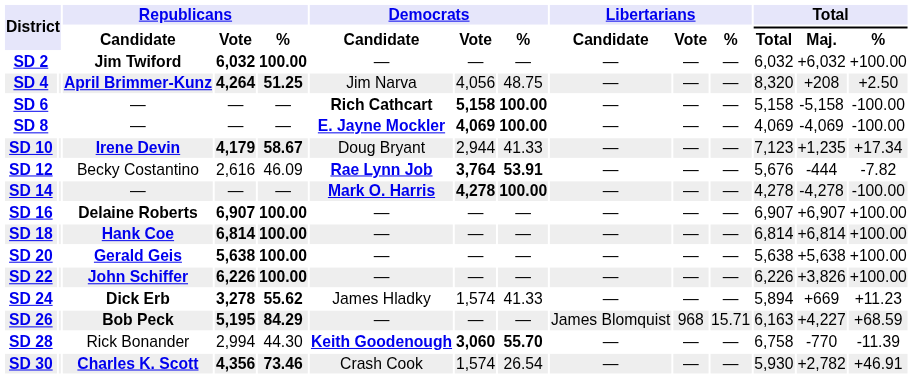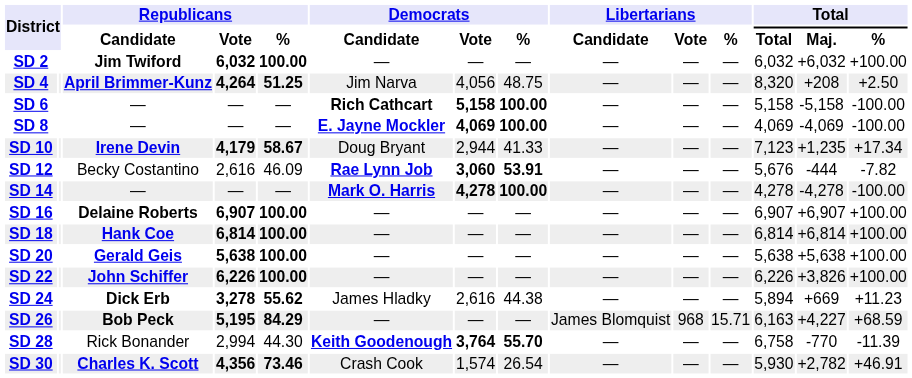(476, 169) 3,764 -> (476, 169) 3,060
(476, 298) 1,574 -> (476, 298) 2,616
(523, 298) 41.33 -> (523, 298) 44.38
(476, 342) 3,060 -> (476, 342) 3,764
